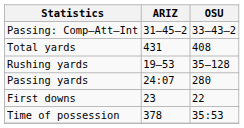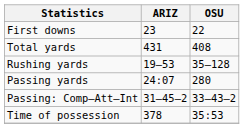rows swapped: (41, 98) <-> (73, 30)
